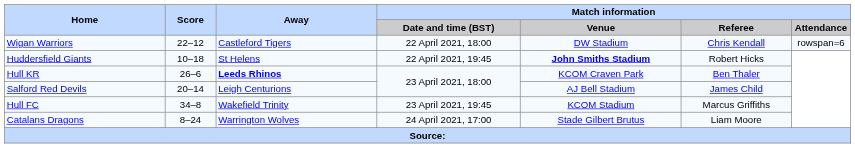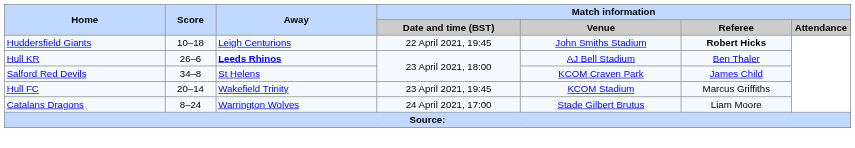- row: (40, 43)
(239, 58) St Helens -> (255, 43) Leigh Centurions
(601, 58) bold -> (601, 43) normal
(736, 58) normal -> (736, 43) bold
(601, 74) KCOM Craven Park -> (601, 58) AJ Bell Stadium
(190, 89) 20–14 -> (190, 74) 34–8
(255, 89) Leigh Centurions -> (239, 74) St Helens
(601, 89) AJ Bell Stadium -> (601, 74) KCOM Craven Park
(190, 104) 34–8 -> (190, 89) 20–14
